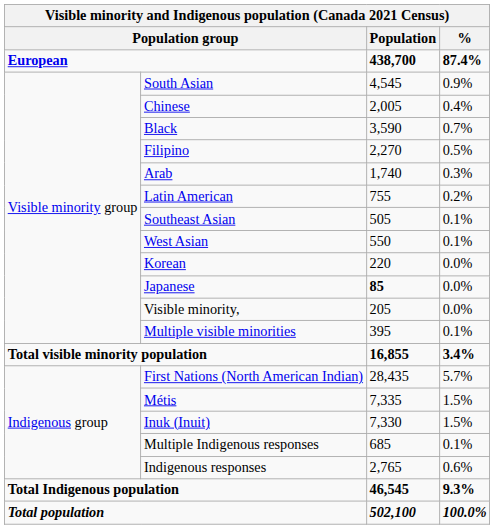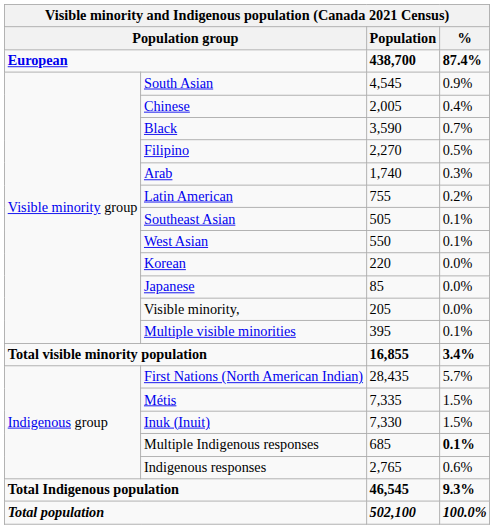(377, 286) bold -> (377, 286) normal
(457, 444) normal -> (459, 444) bold
